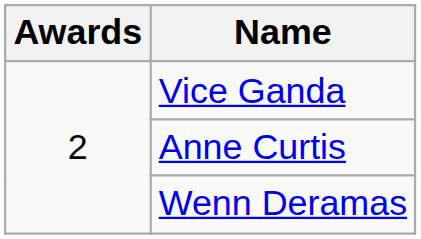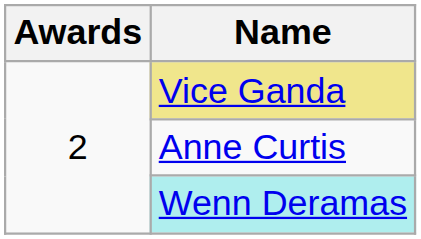(252, 89) no background -> (252, 89) khaki background
(283, 203) no background -> (283, 203) paleturquoise background
